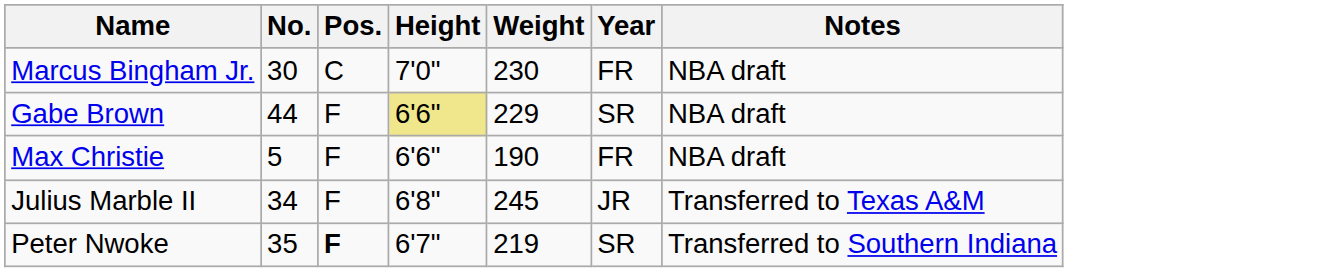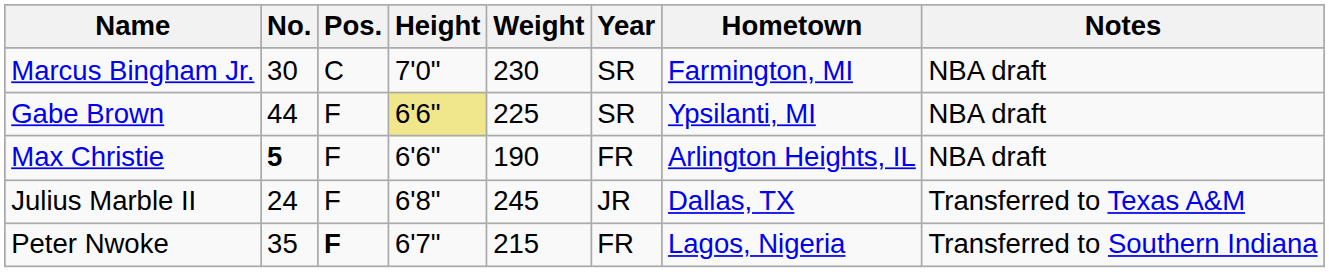+ column: (792, 26)
(615, 69) FR -> (616, 69) SR
(516, 113) 229 -> (516, 113) 225
(275, 157) normal -> (275, 157) bold
(282, 200) 34 -> (282, 200) 24
(516, 244) 219 -> (516, 244) 215
(616, 244) SR -> (615, 244) FR
